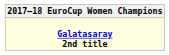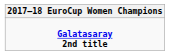(85, 39) lightyellow background -> (85, 39) no background
